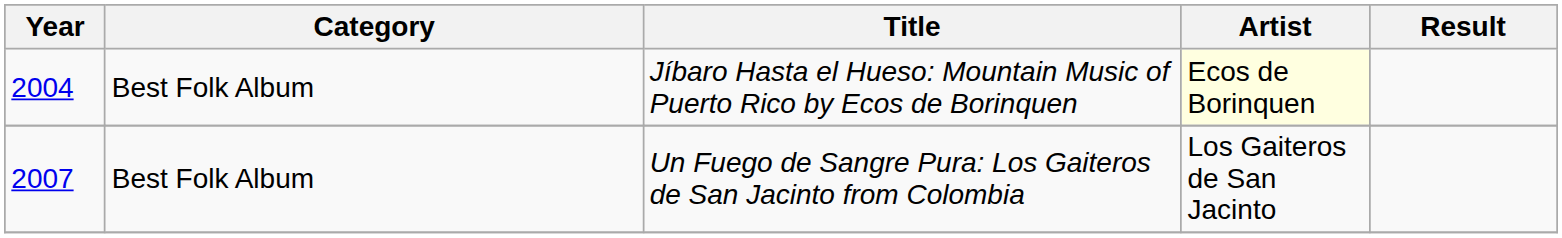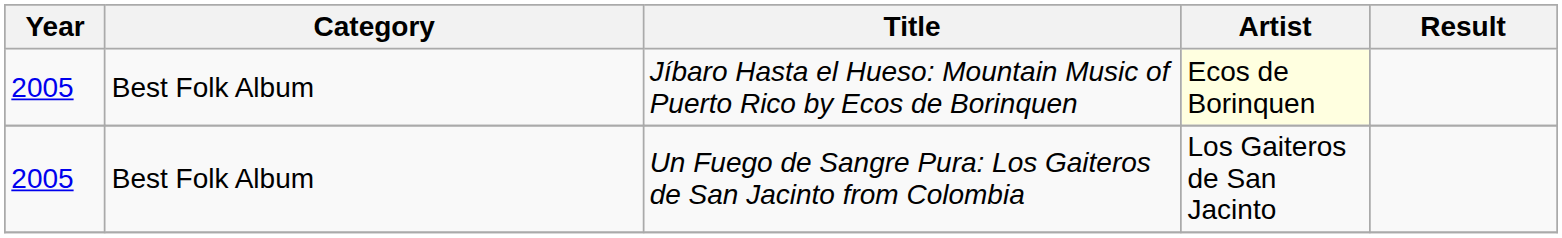(42, 86) 2004 -> (42, 86) 2005
(42, 178) 2007 -> (42, 178) 2005
